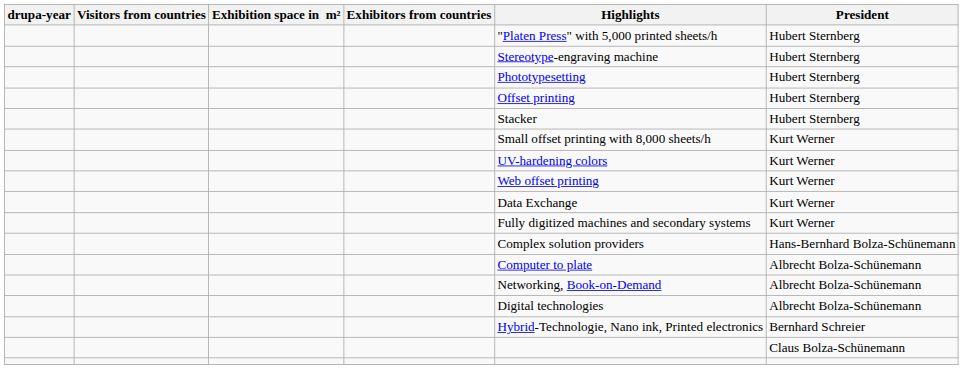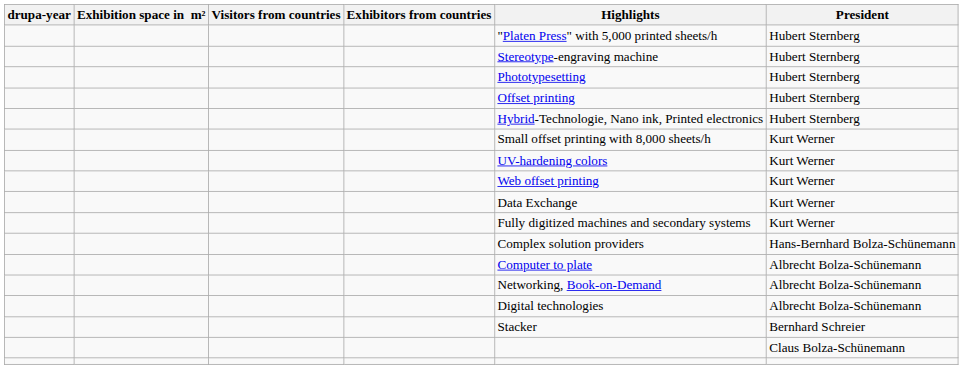columns swapped: (276, 14) <-> (141, 14)
(517, 118) Stacker -> (630, 118) Hybrid-Technologie, Nano ink, Printed electronics
(630, 327) Hybrid-Technologie, Nano ink, Printed electronics -> (517, 327) Stacker
